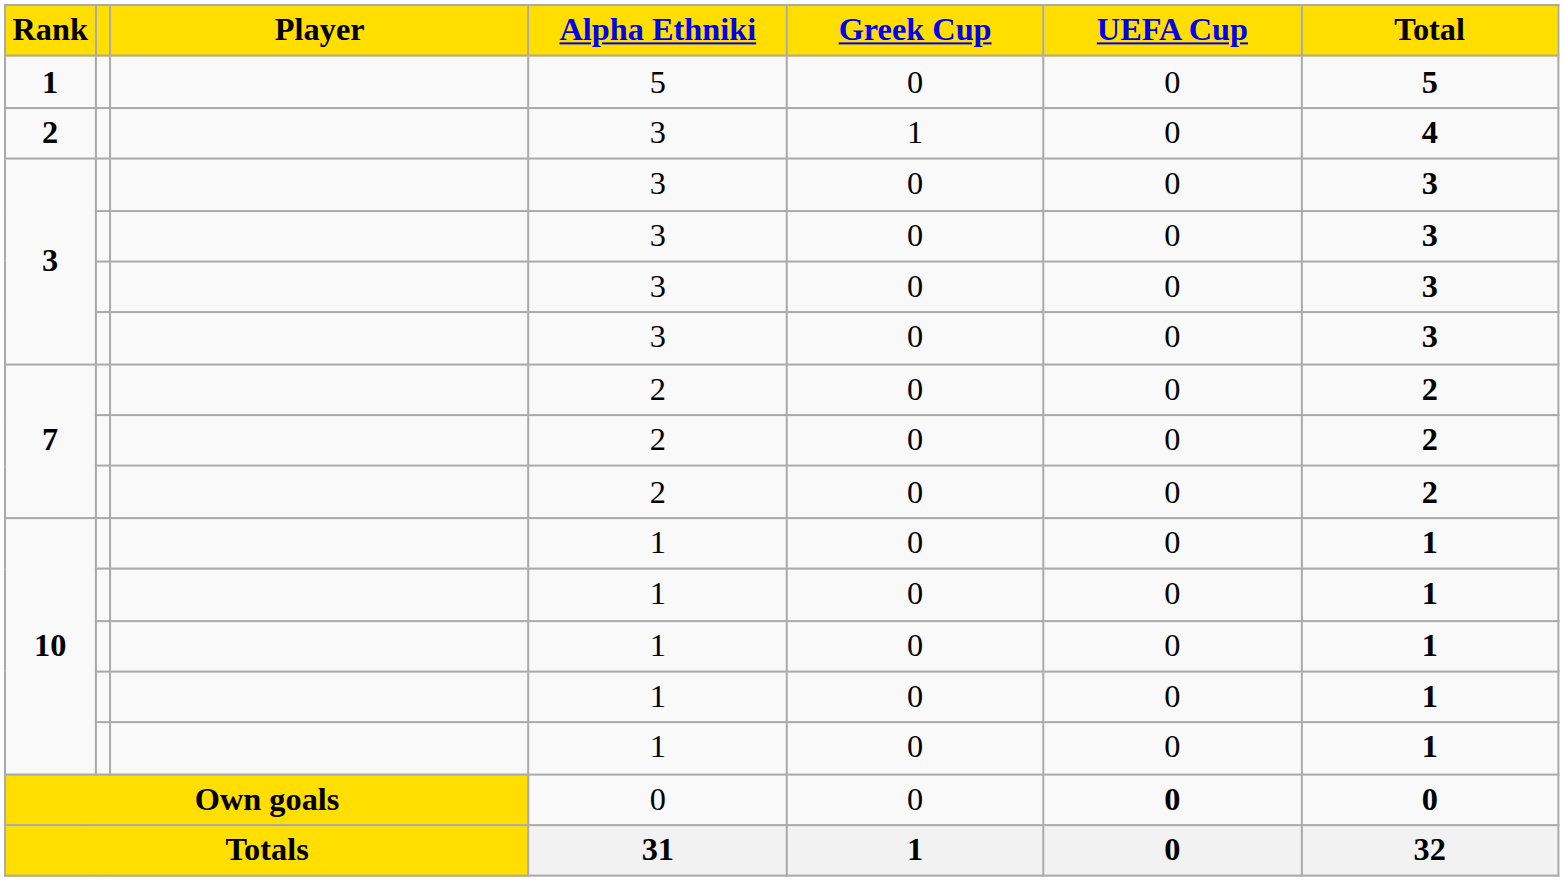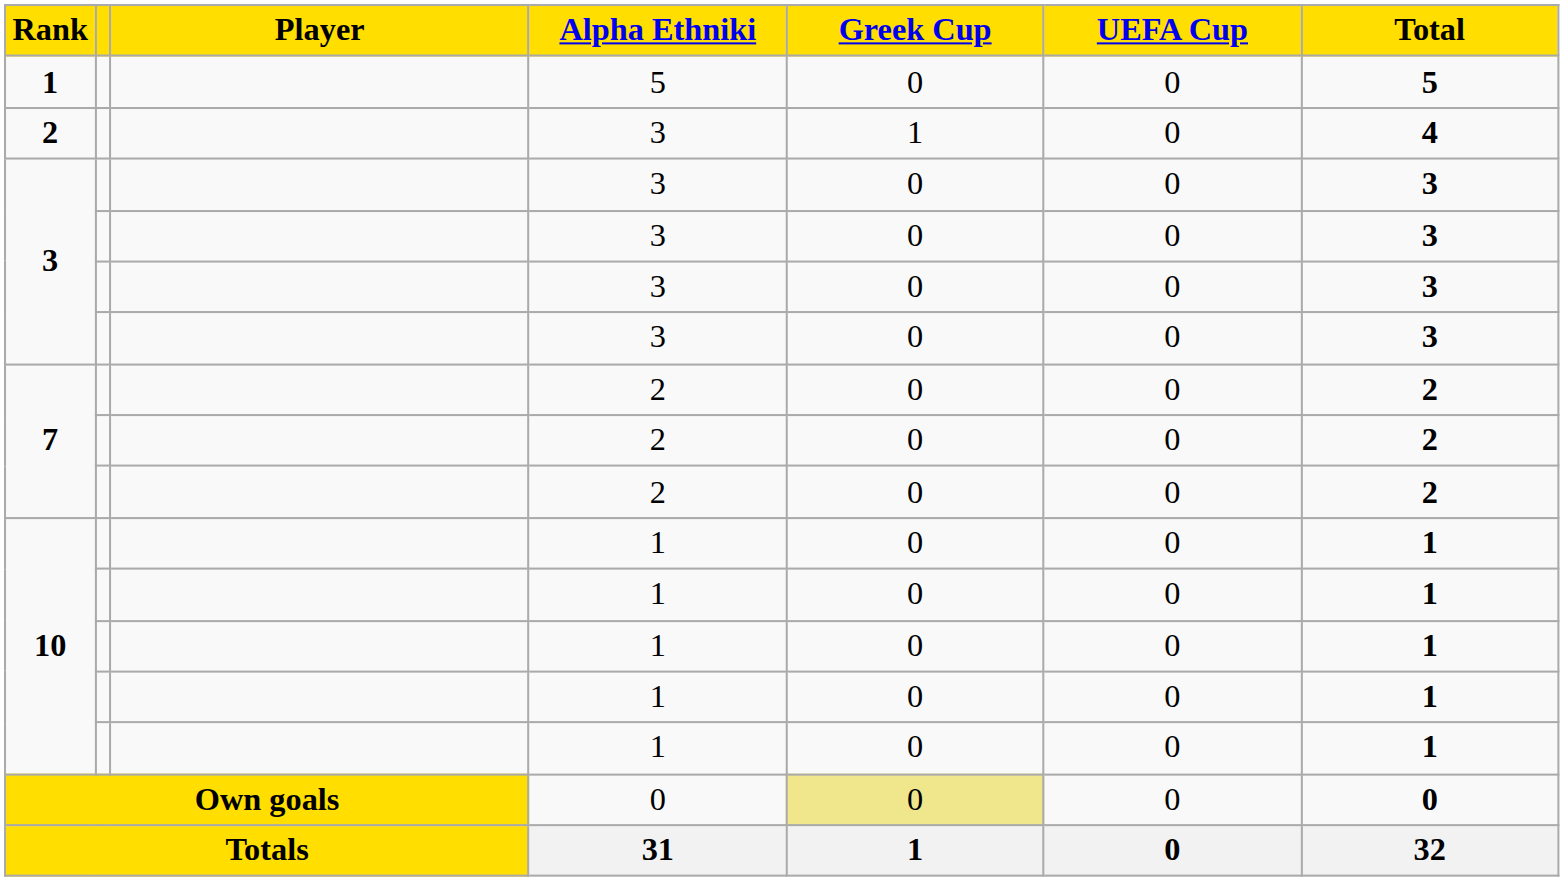(915, 798) no background -> (915, 798) khaki background
(1172, 798) bold -> (1172, 798) normal
